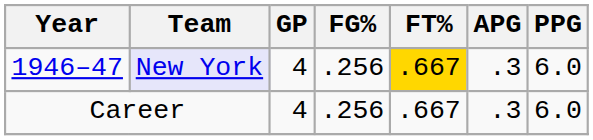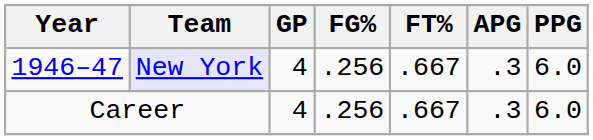(429, 70) gold background -> (429, 70) no background
